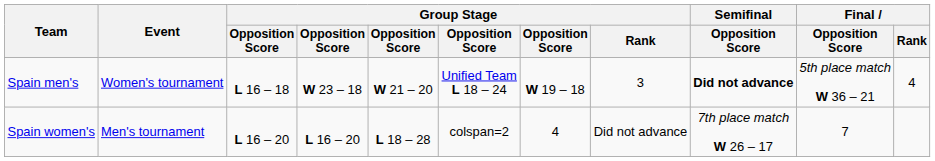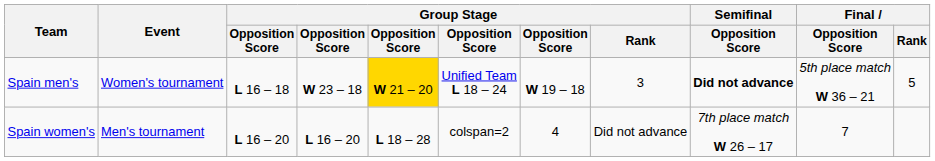(403, 90) no background -> (403, 90) gold background
(912, 83) 4 -> (912, 83) 5
